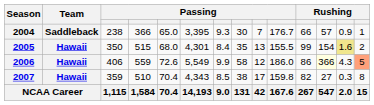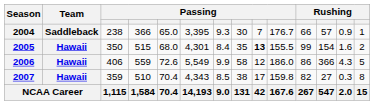(260, 46) normal -> (260, 46) bold
(345, 46) khaki background -> (345, 46) no background
(326, 62) lightyellow background -> (326, 62) no background
(362, 62) lightsalmon background -> (362, 62) no background
